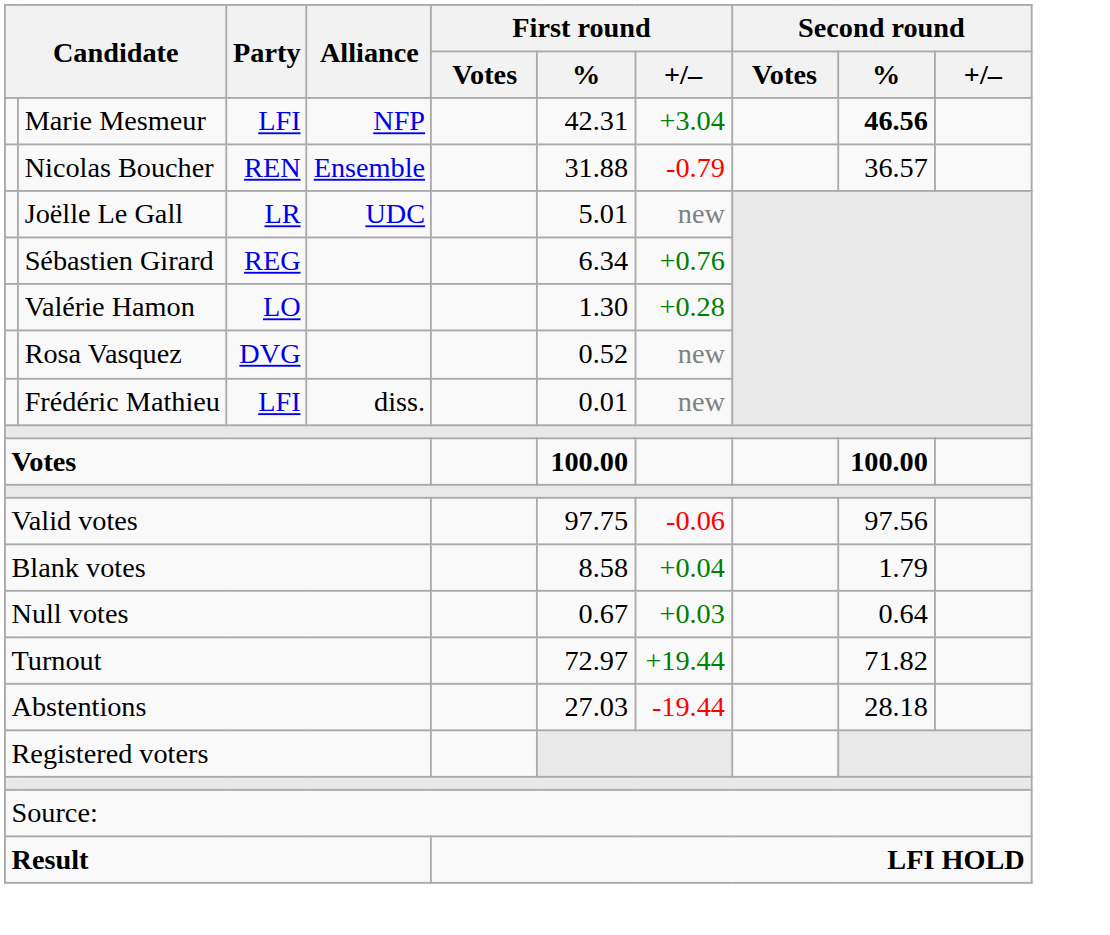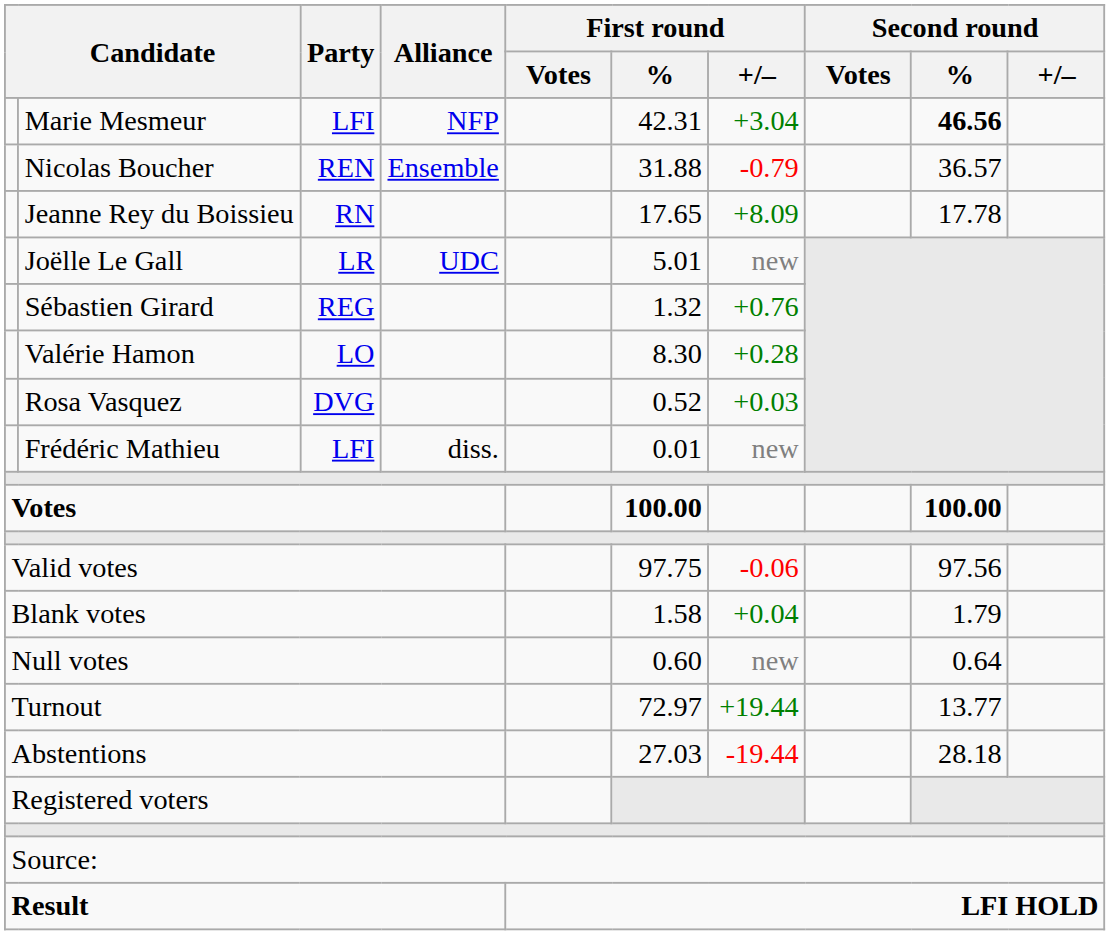+ row: (159, 214)
(603, 261) 6.34 -> (677, 307) 1.32
(603, 307) 1.30 -> (677, 354) 8.30
(701, 354) new -> (766, 400) +0.03
(603, 567) 8.58 -> (677, 613) 1.58
(603, 613) 0.67 -> (677, 660) 0.60
(692, 613) +0.03 -> (775, 660) new
(896, 660) 71.82 -> (970, 706) 13.77
